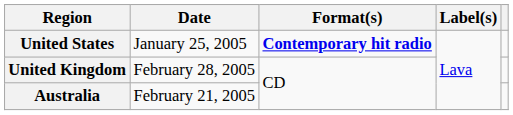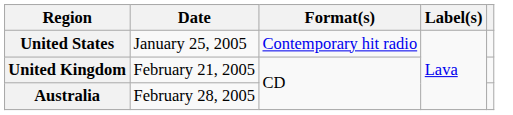(347, 43) bold -> (340, 43) normal
(194, 69) February 28, 2005 -> (194, 69) February 21, 2005
(194, 95) February 21, 2005 -> (194, 95) February 28, 2005
